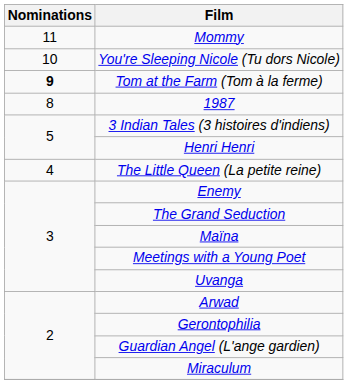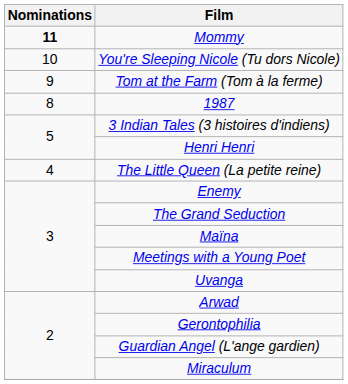(50, 37) normal -> (50, 37) bold
(50, 81) bold -> (50, 81) normal
